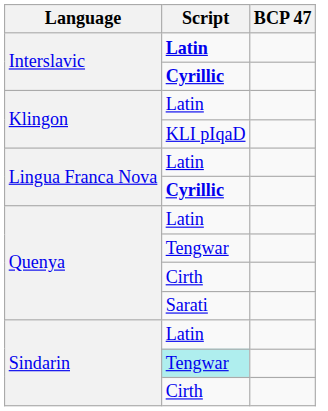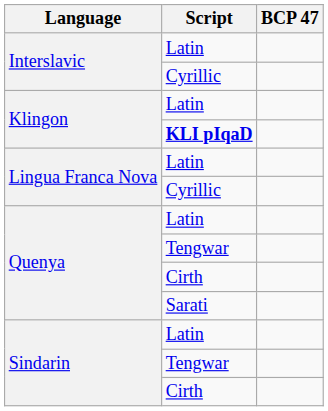(187, 47) bold -> (185, 47) normal
(195, 76) bold -> (193, 76) normal
(206, 133) normal -> (209, 133) bold
(195, 190) bold -> (193, 190) normal
(197, 362) paleturquoise background -> (197, 362) no background
